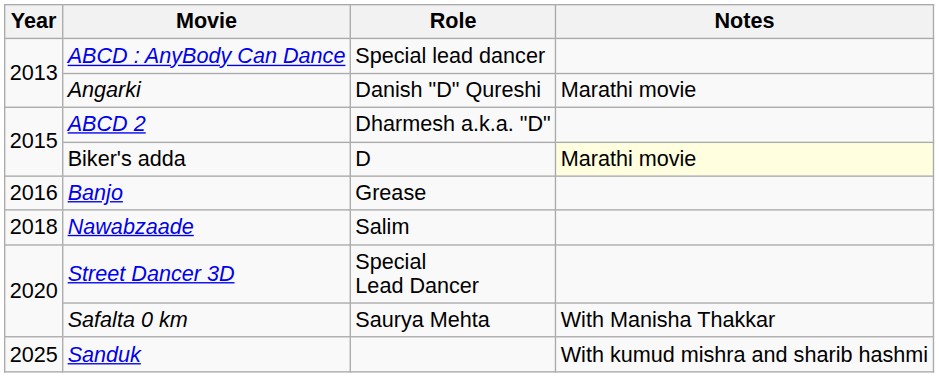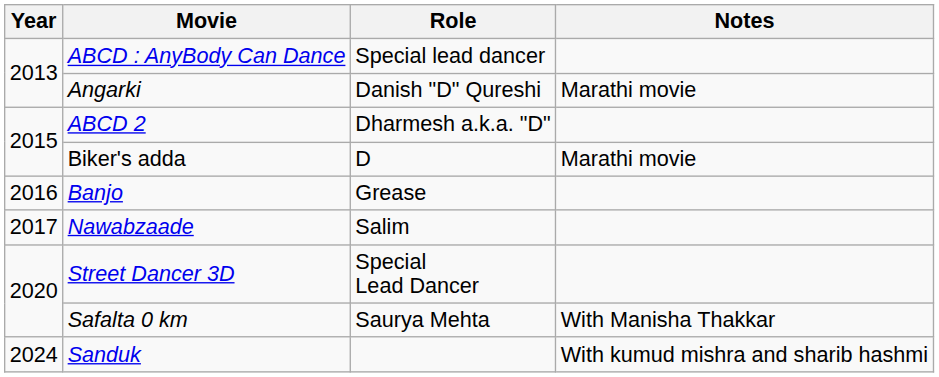(629, 158) lightyellow background -> (629, 158) no background
(34, 227) 2018 -> (34, 227) 2017
(34, 354) 2025 -> (34, 354) 2024
